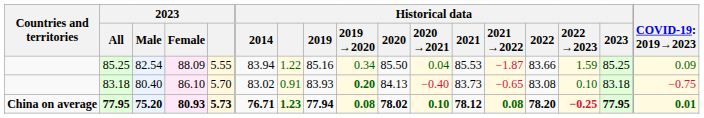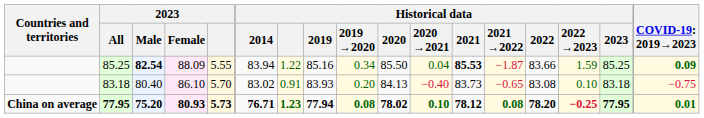(149, 65) normal -> (149, 65) bold
(468, 65) normal -> (468, 65) bold
(686, 65) normal -> (686, 65) bold
(365, 84) bold -> (365, 84) normal
